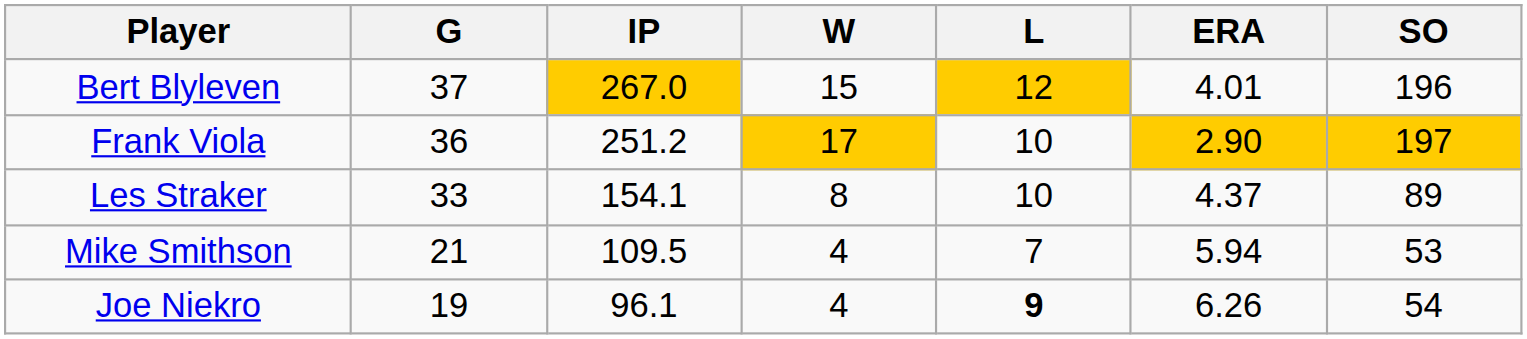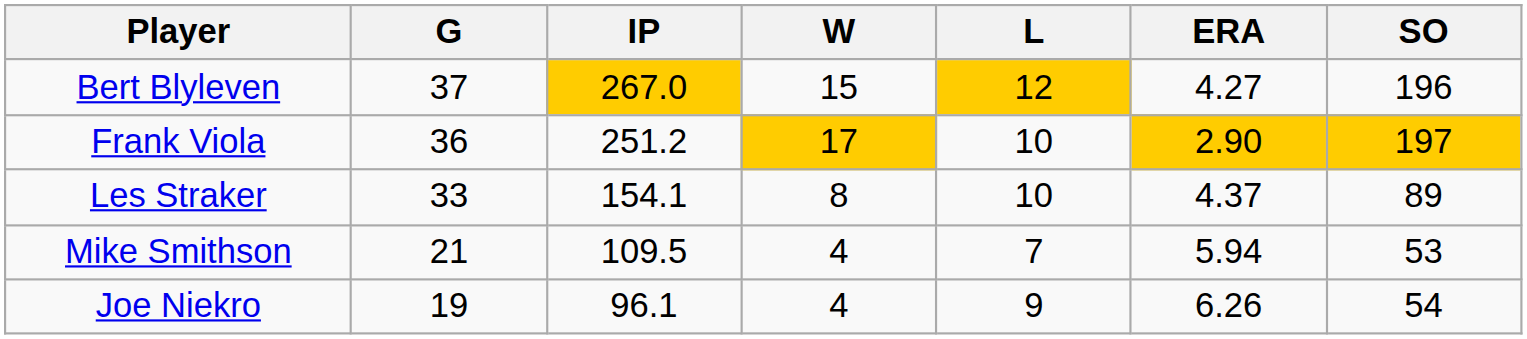(1229, 86) 4.01 -> (1229, 86) 4.27
(1034, 305) bold -> (1034, 305) normal
